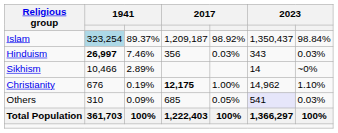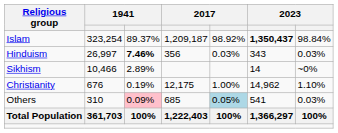(104, 38) lightblue background -> (104, 38) no background
(271, 38) normal -> (271, 38) bold
(102, 54) bold -> (102, 54) normal
(140, 54) normal -> (140, 54) bold
(179, 85) bold -> (179, 85) normal
(140, 100) no background -> (140, 100) pink background
(226, 100) no background -> (226, 100) lightblue background
(258, 100) lavender background -> (258, 100) no background
